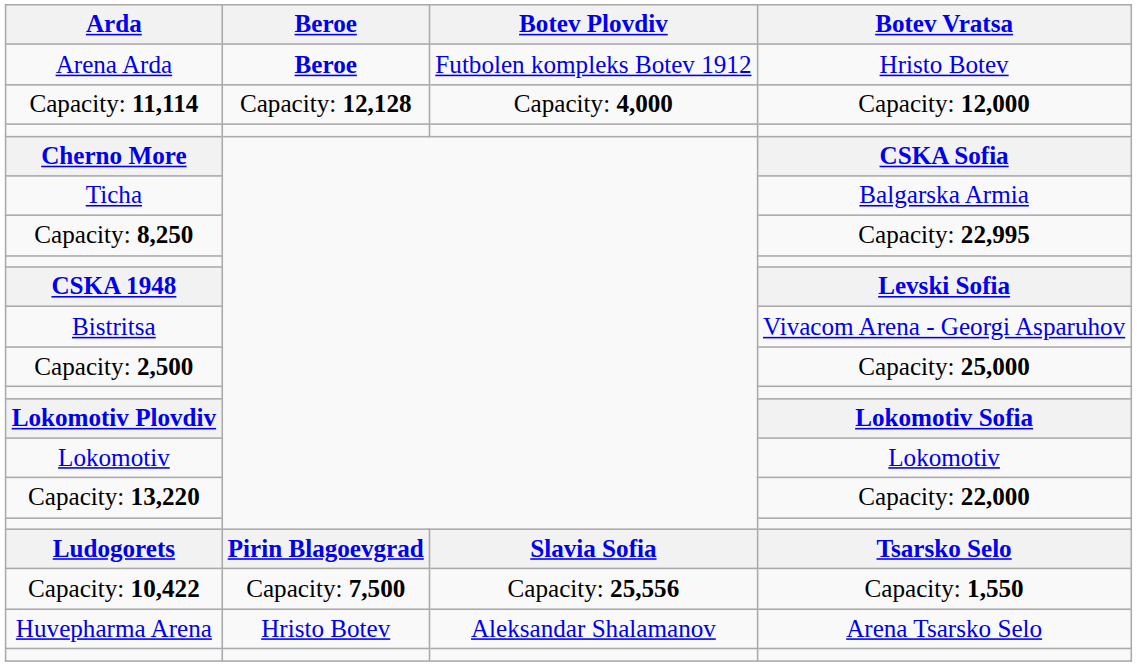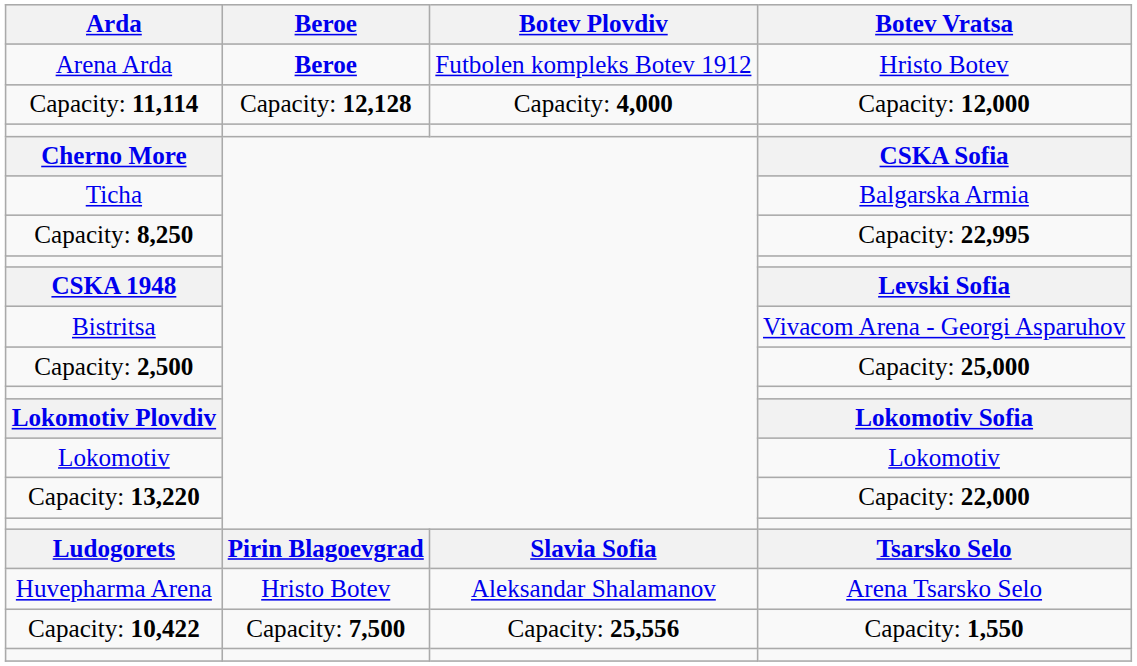rows swapped: (114, 628) <-> (114, 588)
